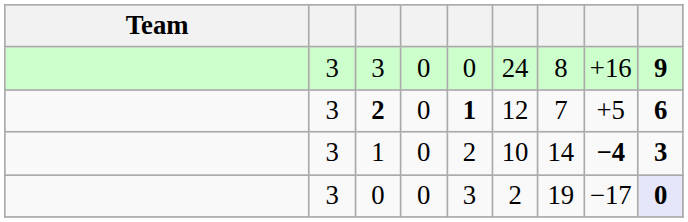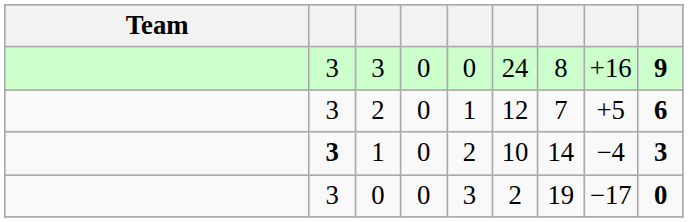(378, 110) bold -> (378, 110) normal
(469, 110) bold -> (469, 110) normal
(332, 152) normal -> (332, 152) bold
(611, 152) bold -> (611, 152) normal
(661, 195) lavender background -> (661, 195) no background
